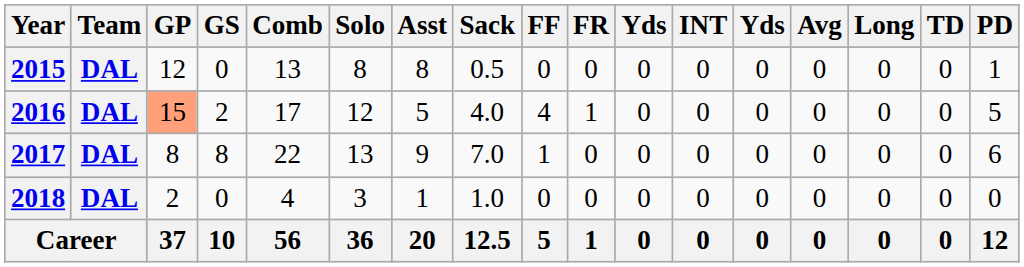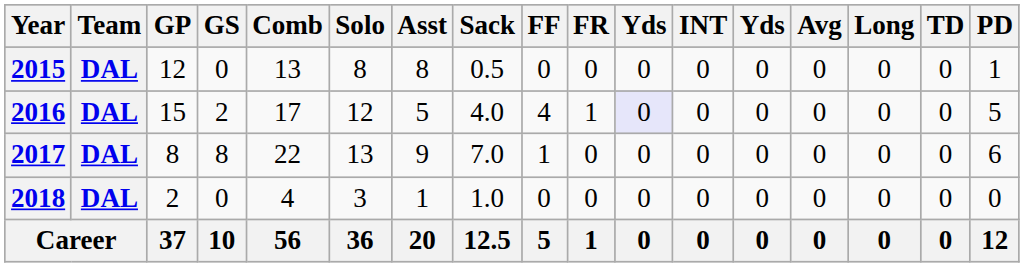(172, 111) lightsalmon background -> (172, 111) no background
(644, 111) no background -> (644, 111) lavender background
